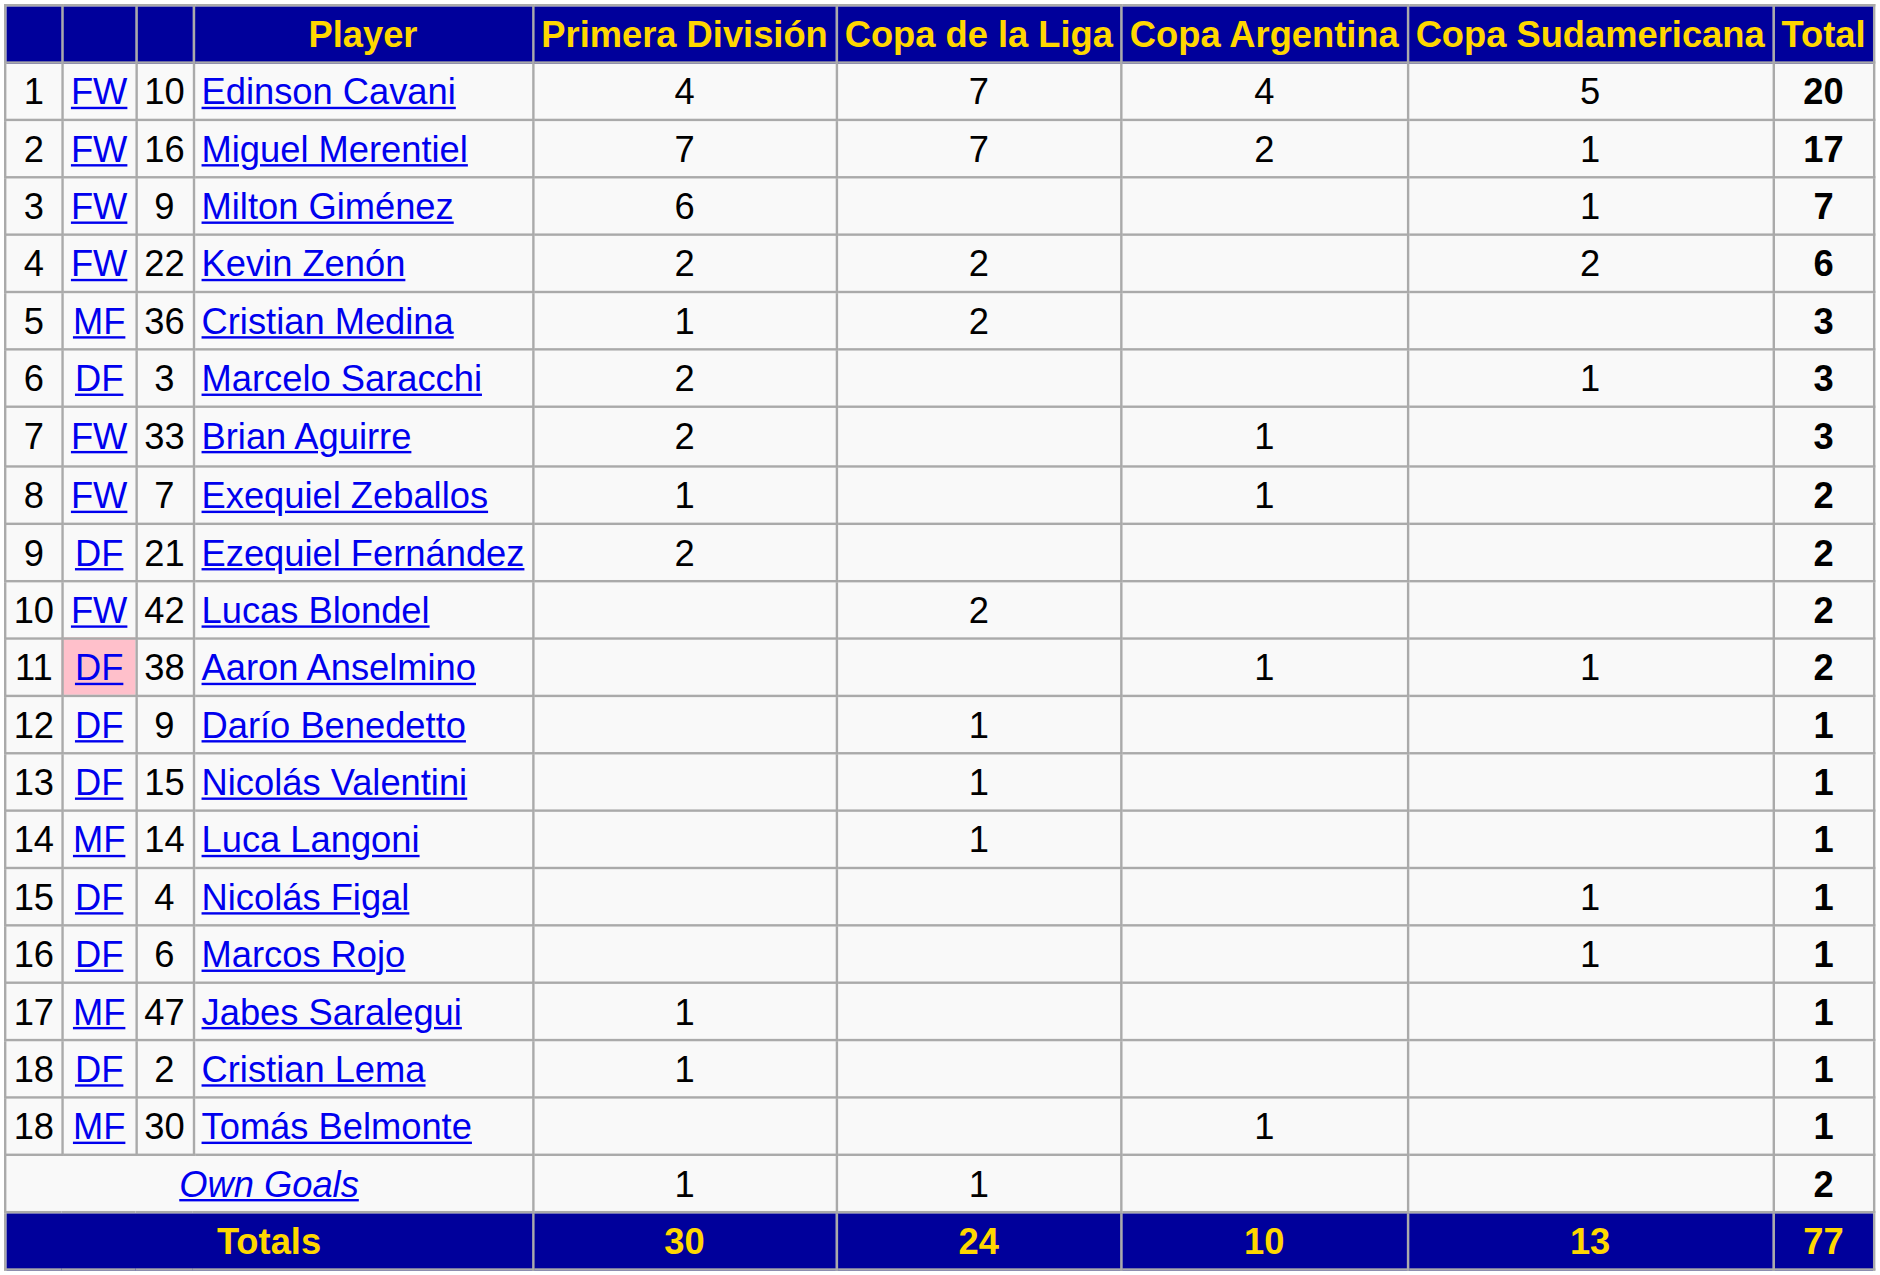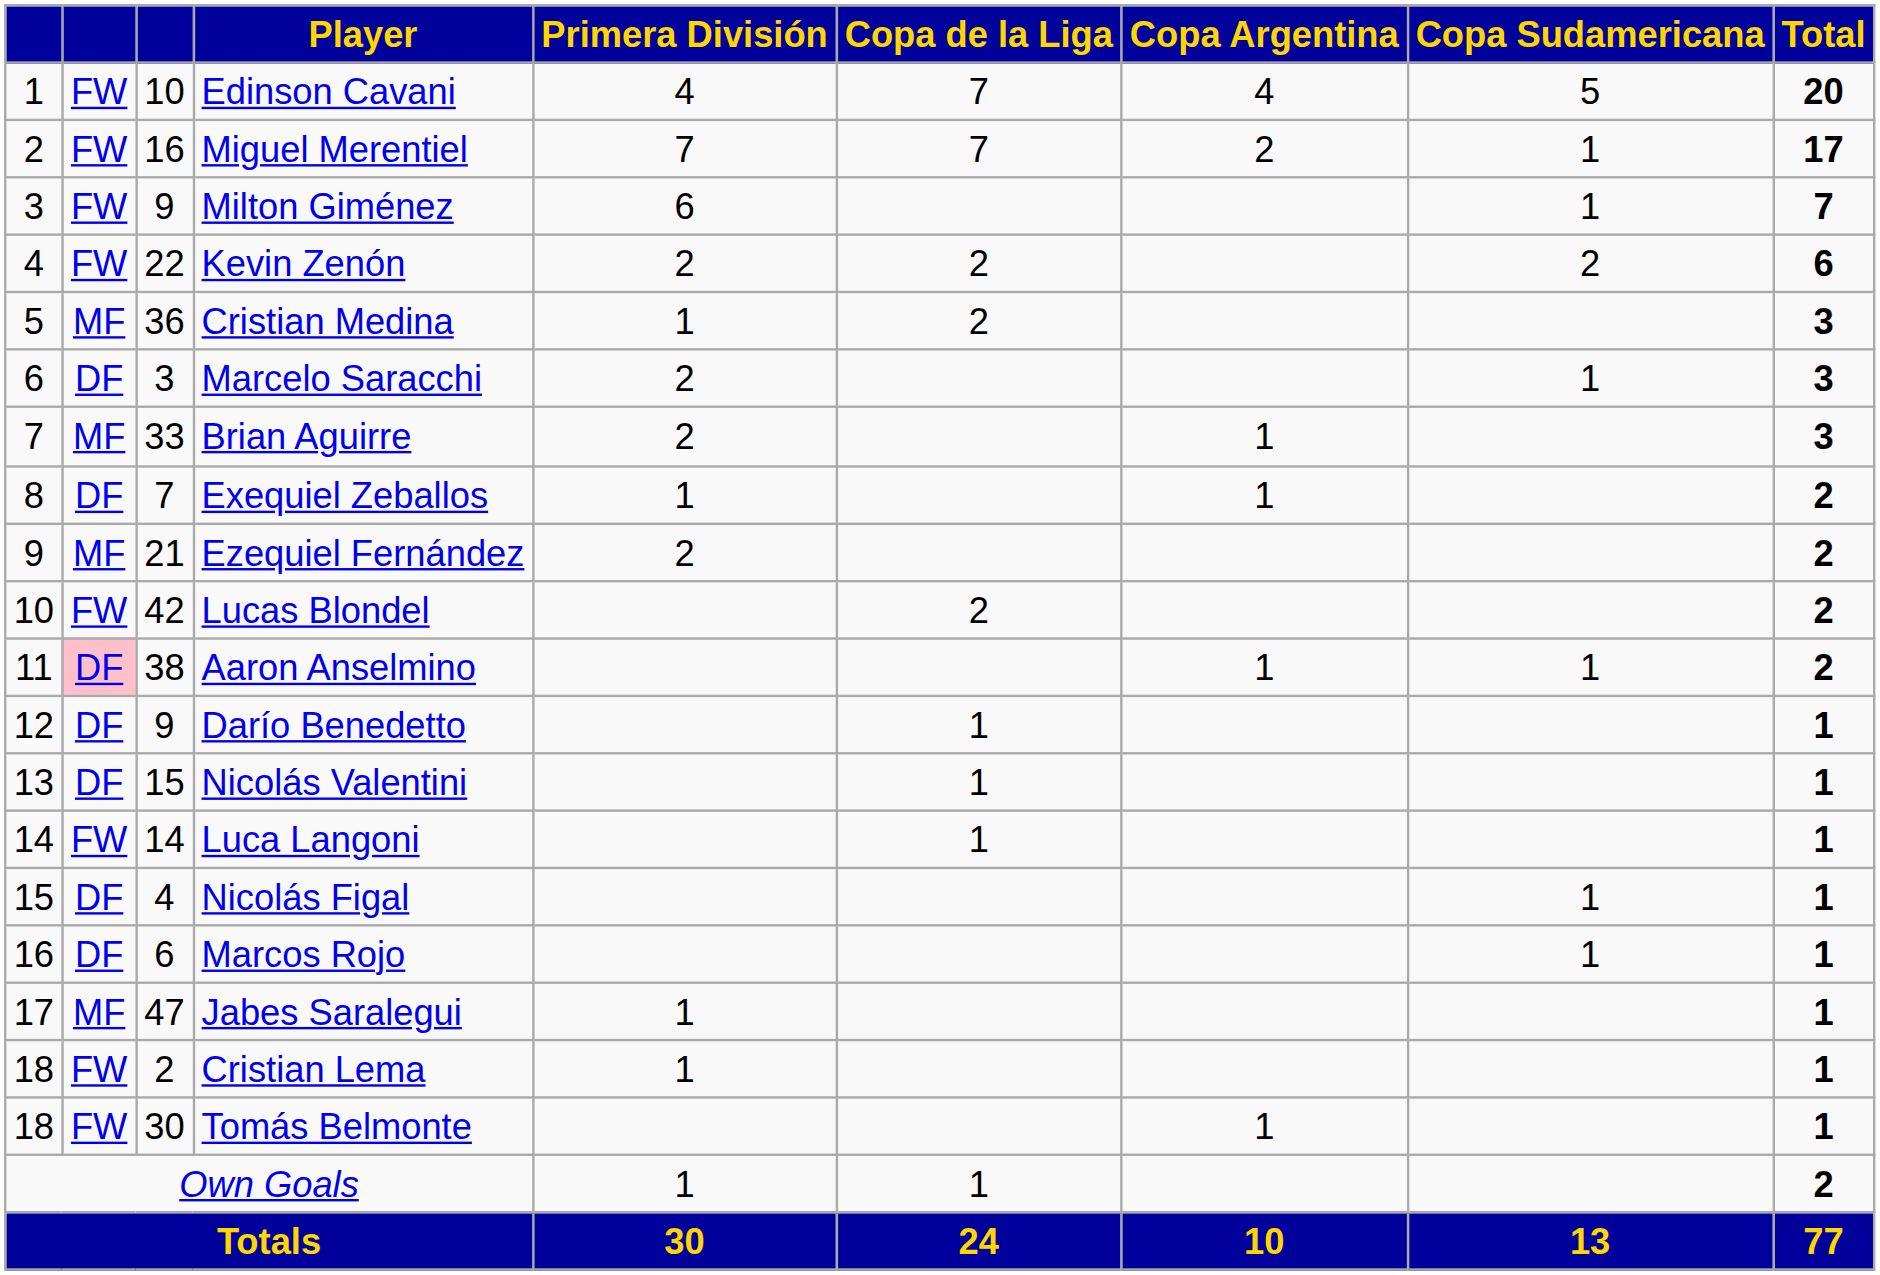(99, 437) FW -> (99, 437) MF
(99, 494) FW -> (99, 494) DF
(99, 552) DF -> (99, 552) MF
(99, 839) MF -> (99, 839) FW
(99, 1069) DF -> (99, 1069) FW
(99, 1127) MF -> (99, 1127) FW
